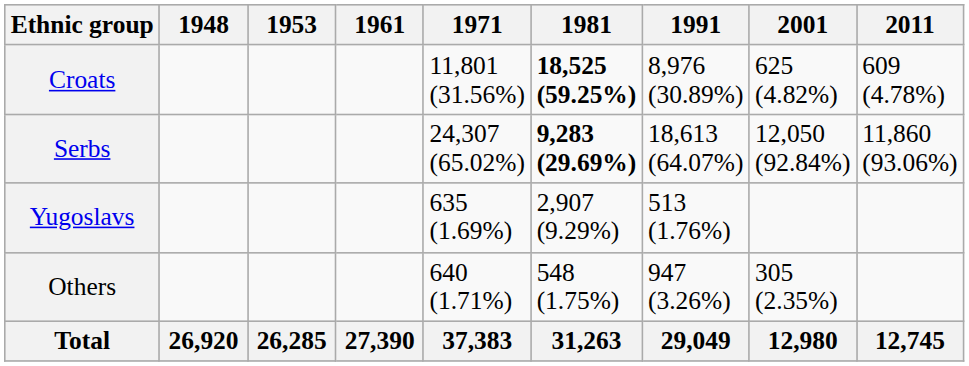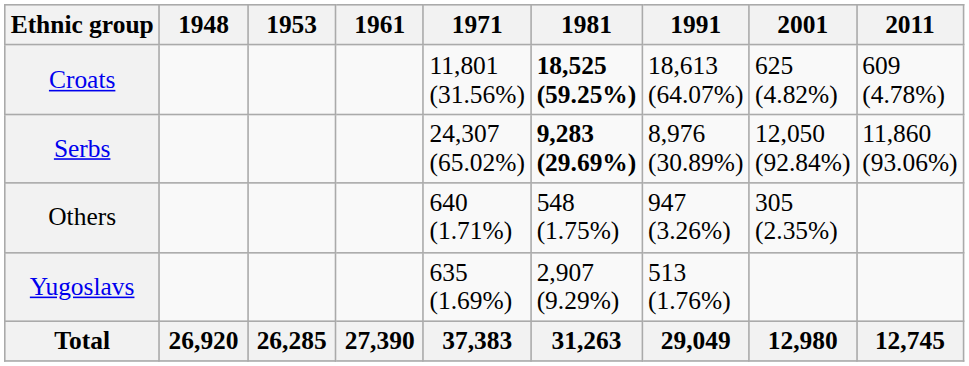(696, 79) 8,976 (30.89%) -> (696, 79) 18,613 (64.07%)
(696, 148) 18,613 (64.07%) -> (696, 148) 8,976 (30.89%)
rows swapped: (82, 217) <-> (82, 286)
